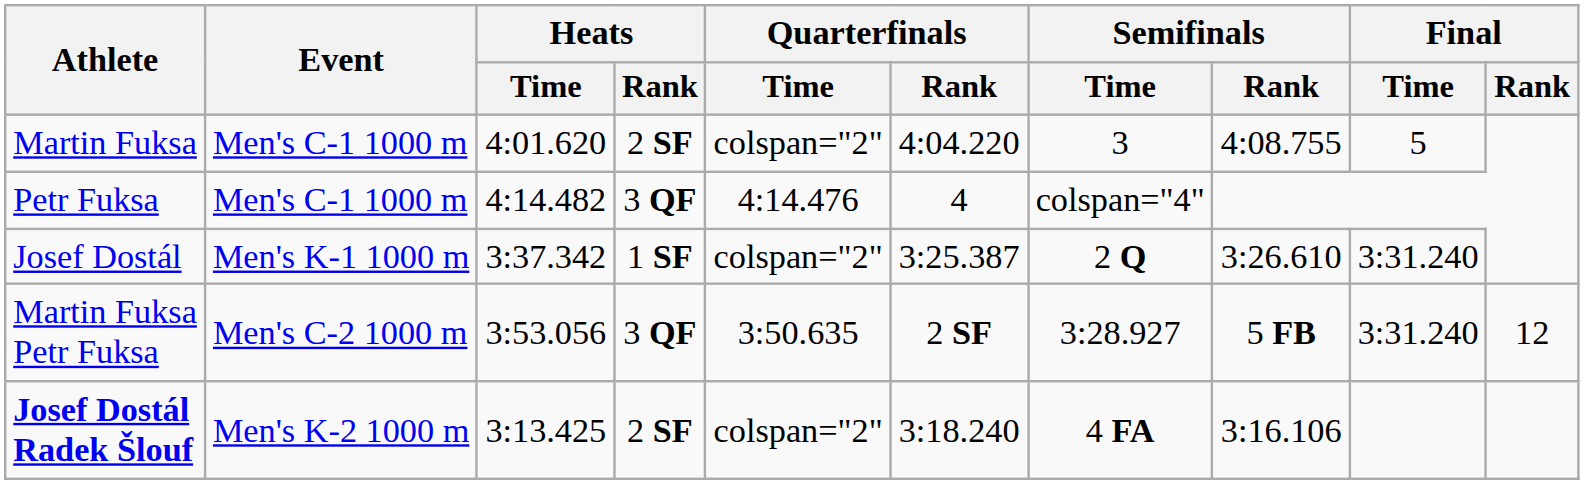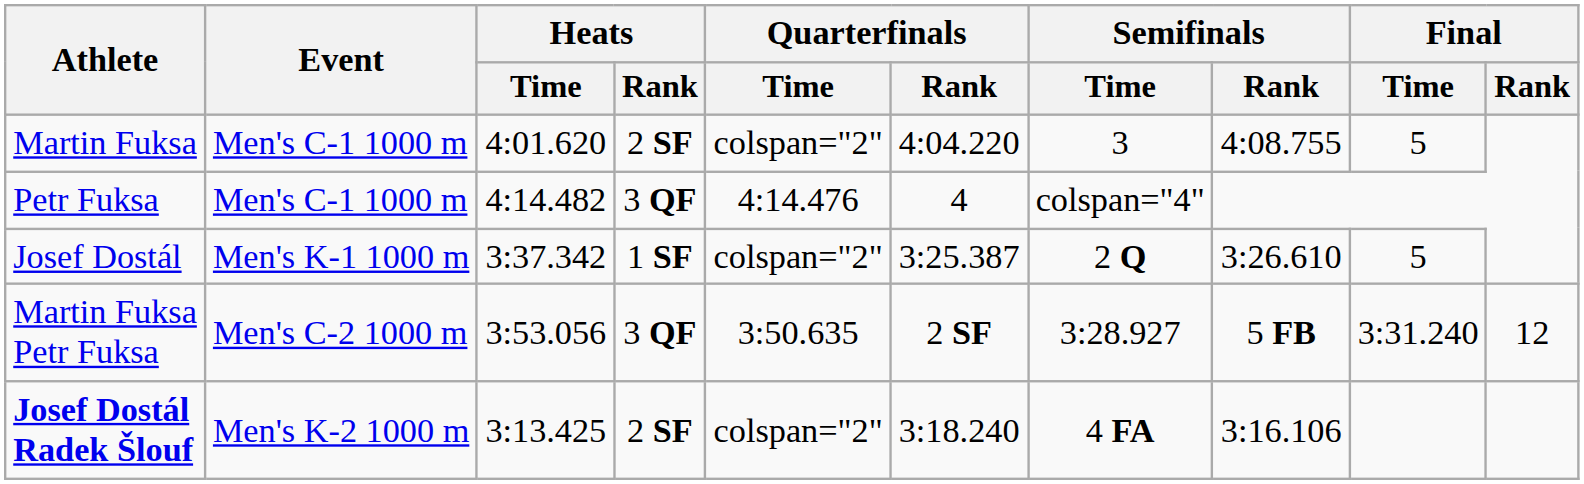(1418, 256) 3:31.240 -> (1418, 256) 5
